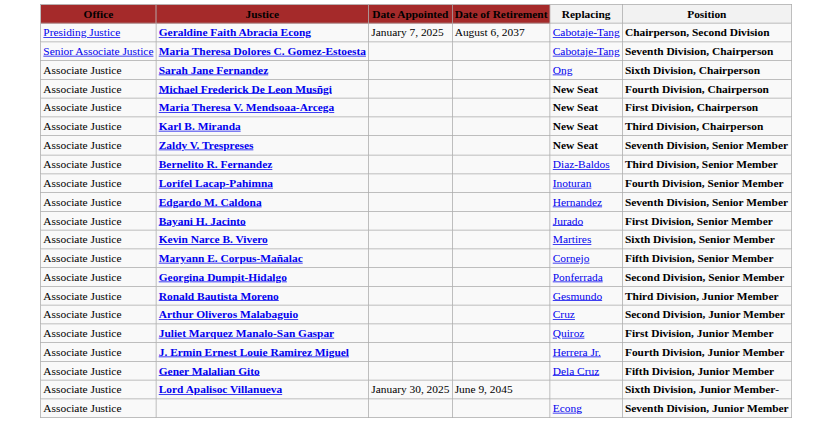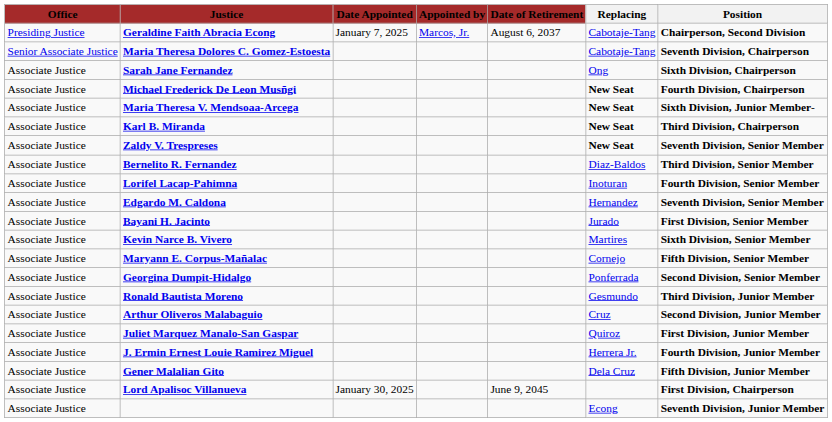+ column: (452, 13)
(692, 107) First Division, Chairperson -> (738, 107) Sixth Division, Junior Member-
(702, 389) Sixth Division, Junior Member- -> (727, 389) First Division, Chairperson
